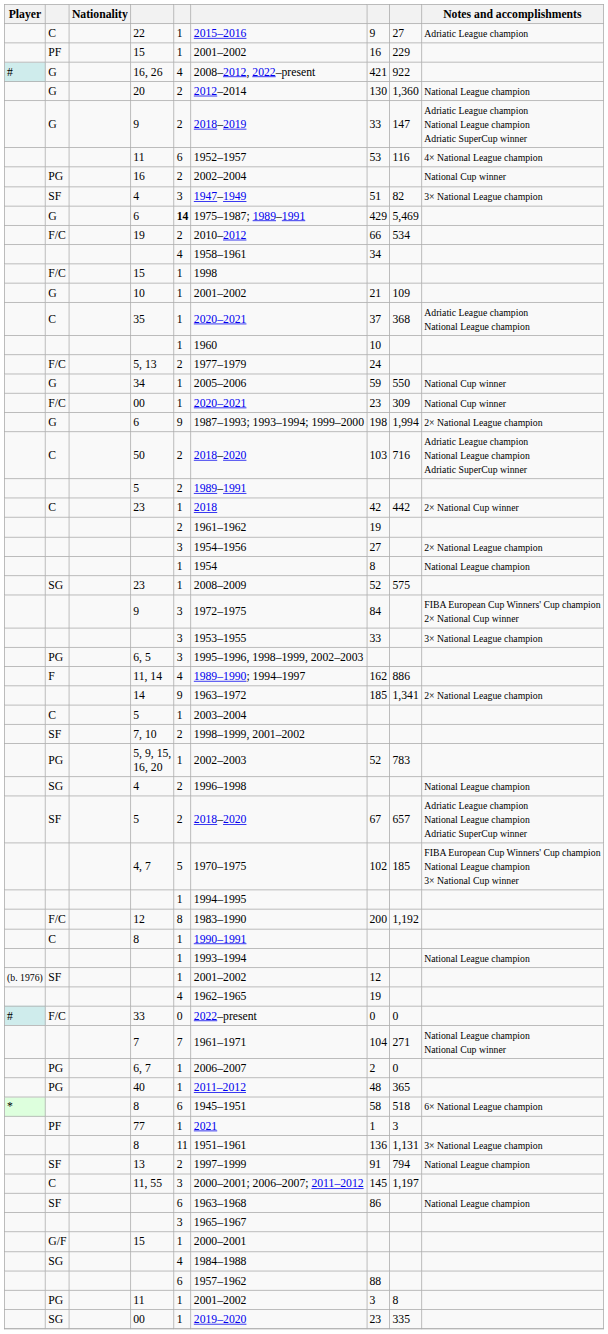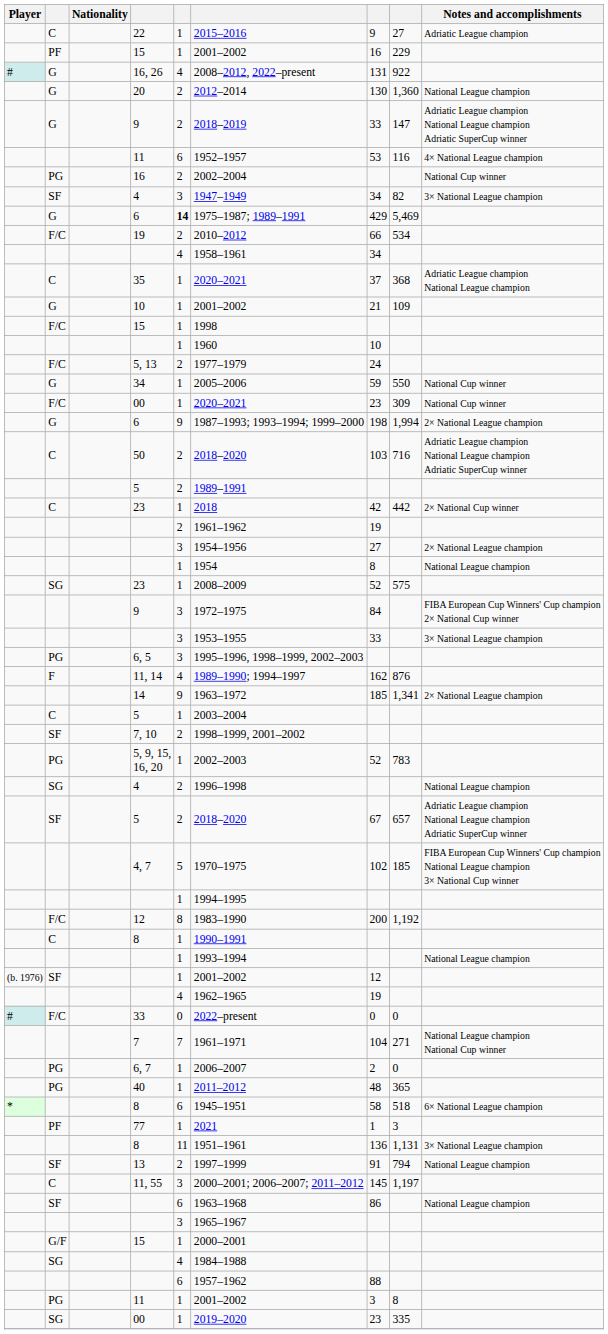(378, 72) 421 -> (378, 72) 131
(375, 196) 51 -> (375, 196) 34
rows swapped: (57, 273) <-> (52, 319)
(401, 676) 886 -> (401, 676) 876
